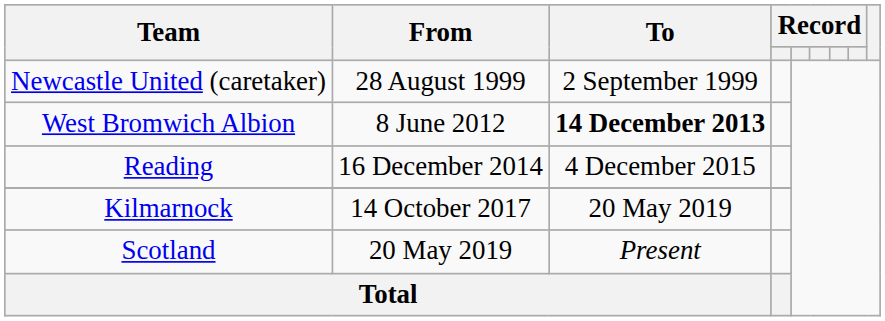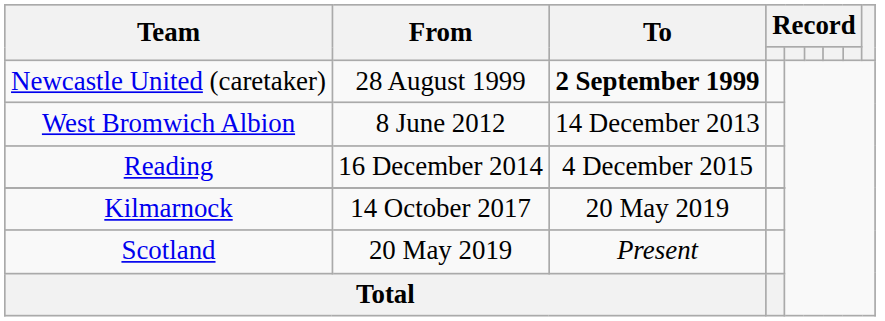(660, 80) normal -> (657, 80) bold
(660, 123) bold -> (658, 123) normal
